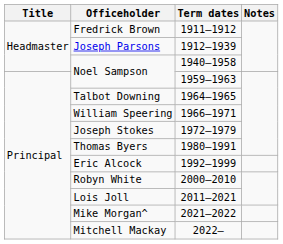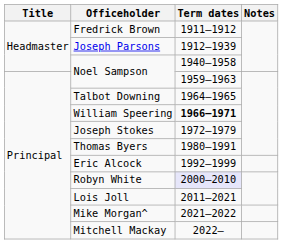(208, 113) normal -> (208, 113) bold
(208, 180) no background -> (208, 180) lavender background
